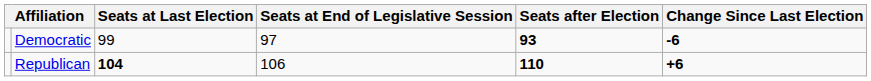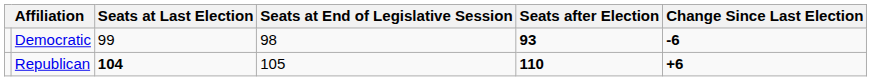(269, 40) 97 -> (269, 40) 98
(273, 64) 106 -> (273, 64) 105
